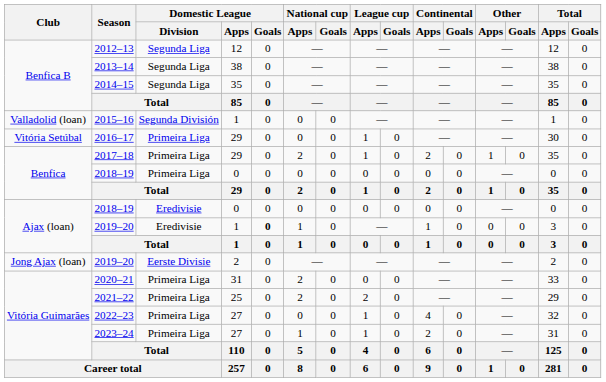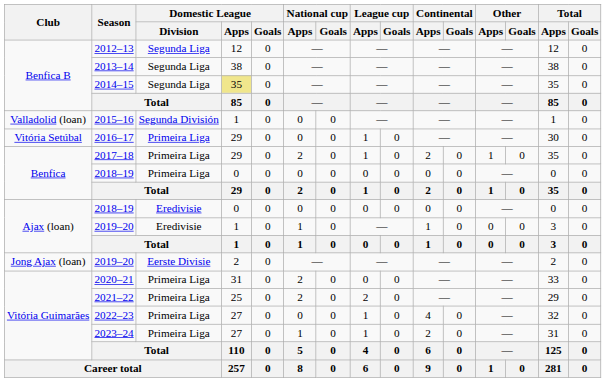(236, 84) no background -> (236, 84) khaki background
(268, 226) bold -> (268, 226) normal
